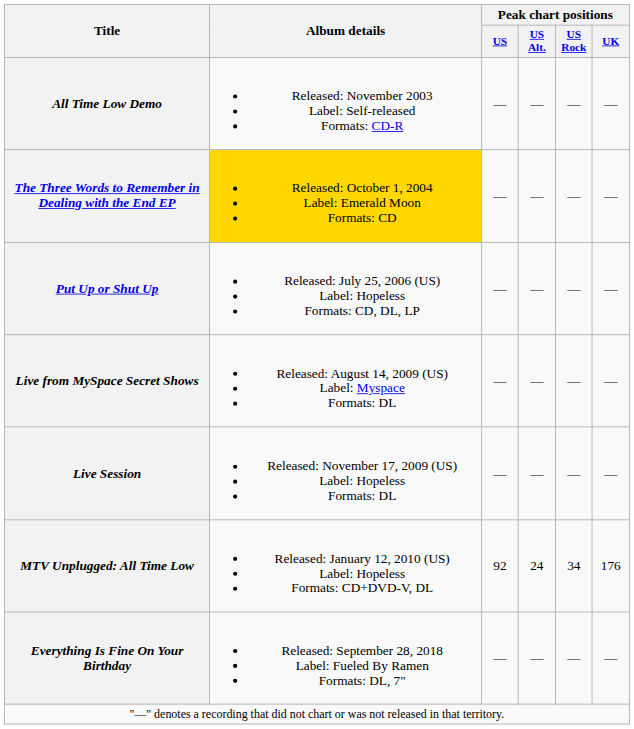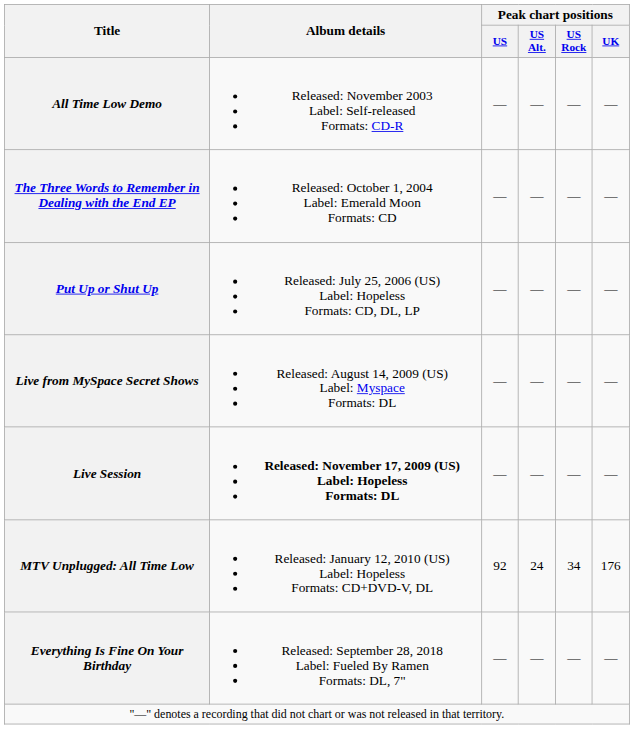(346, 204) gold background -> (346, 204) no background
(346, 481) normal -> (346, 481) bold
